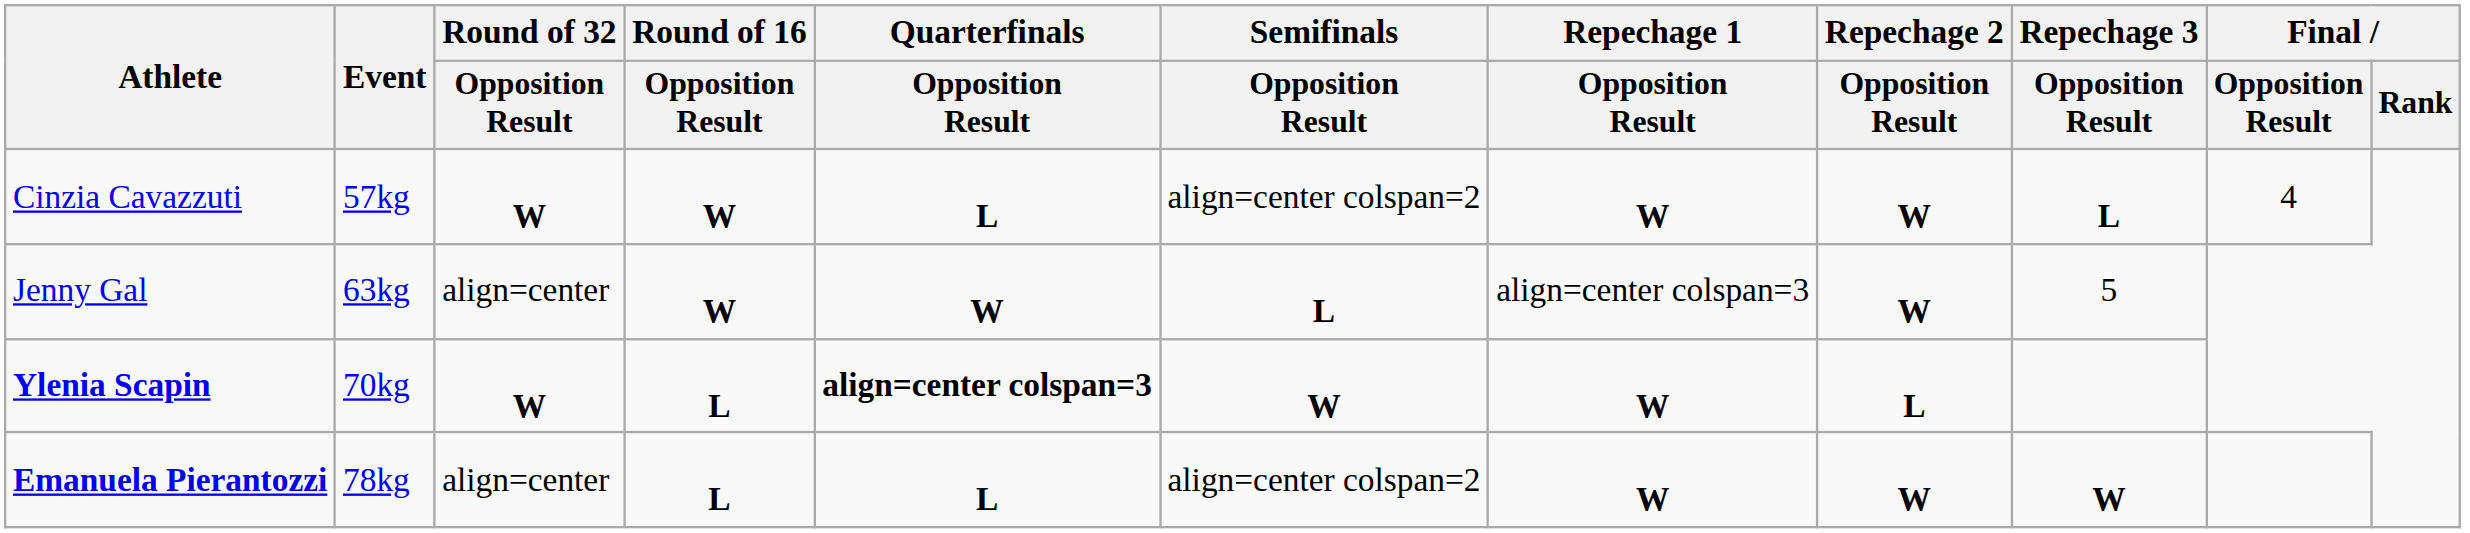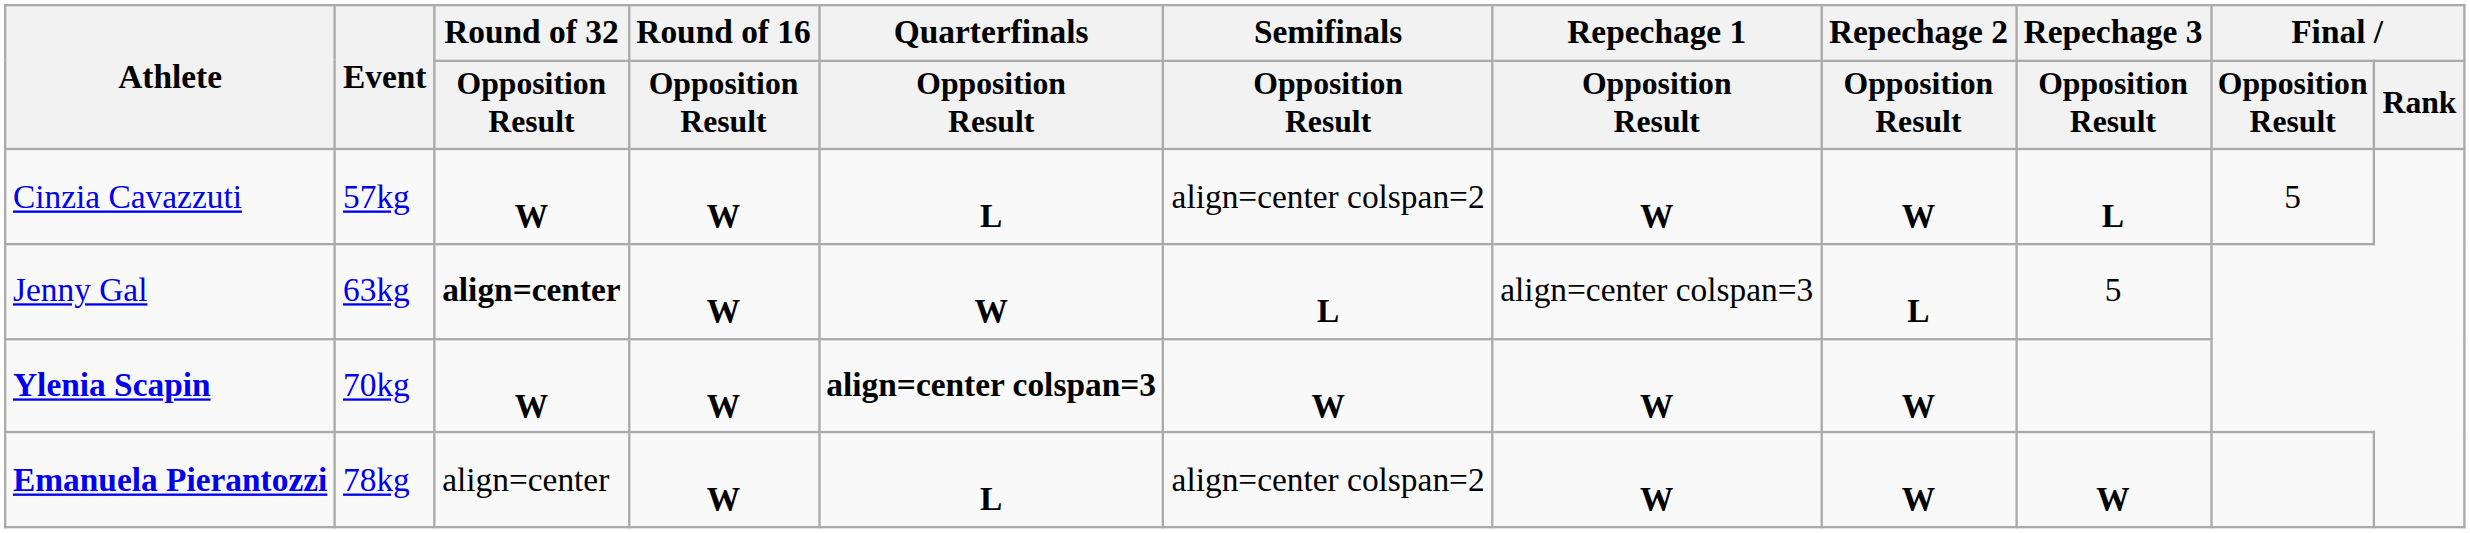(2289, 196) 4 -> (2293, 196) 5
(526, 291) normal -> (531, 291) bold
(1914, 310) W -> (1918, 310) L
(719, 405) L -> (724, 405) W
(1914, 405) L -> (1918, 405) W
(719, 499) L -> (724, 499) W
